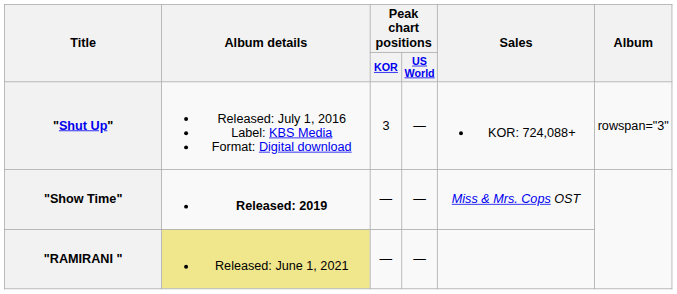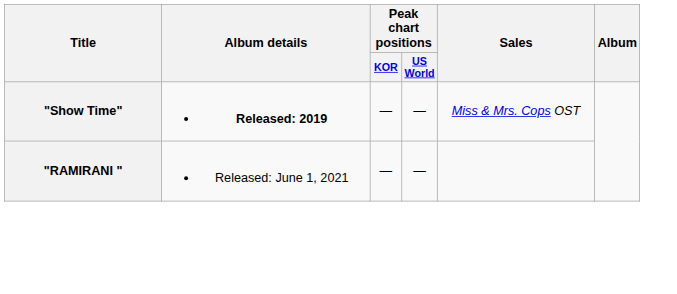- row: (83, 125)
(266, 266) khaki background -> (266, 178) no background
